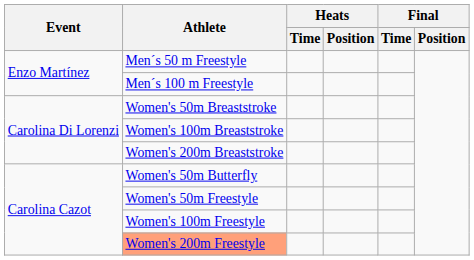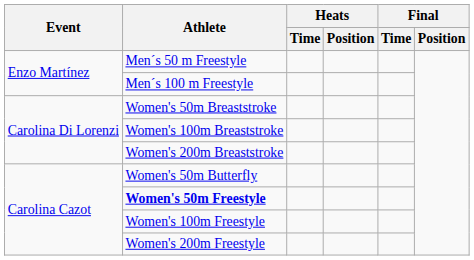(192, 198) normal -> (196, 198) bold
(195, 244) lightsalmon background -> (195, 244) no background
